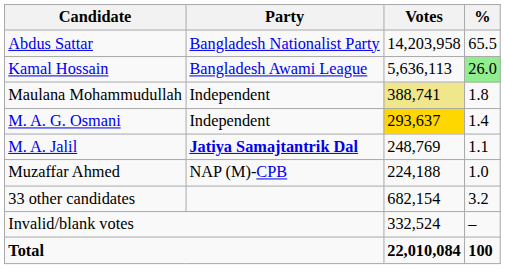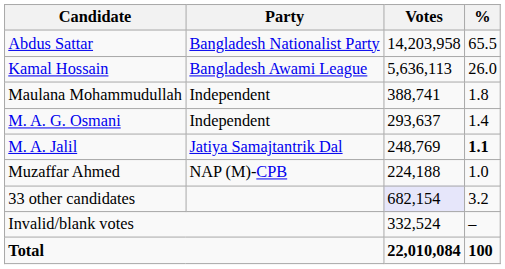(483, 69) lightgreen background -> (483, 69) no background
(414, 95) khaki background -> (414, 95) no background
(414, 120) gold background -> (414, 120) no background
(274, 146) bold -> (266, 146) normal
(478, 146) normal -> (478, 146) bold
(414, 198) no background -> (414, 198) lavender background
